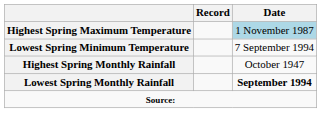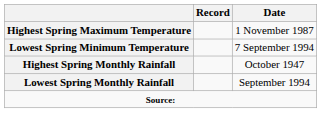(274, 30) lightblue background -> (274, 30) no background
(274, 82) bold -> (274, 82) normal
